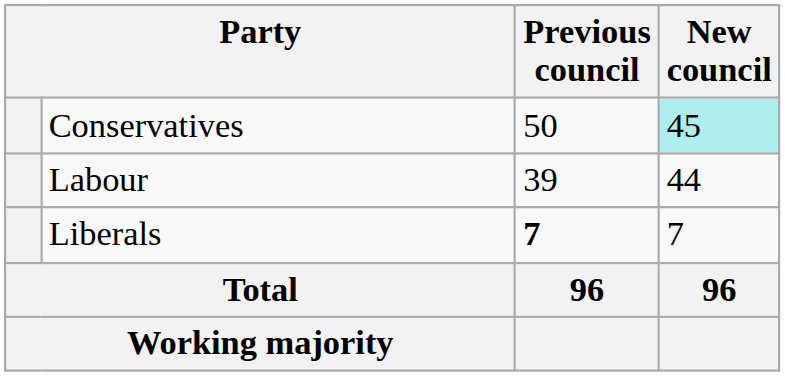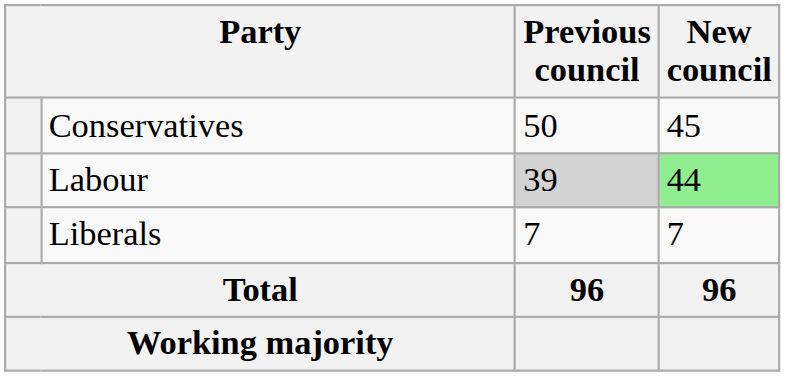(684, 125) paleturquoise background -> (684, 125) no background
(541, 179) no background -> (541, 179) lightgrey background
(684, 179) no background -> (684, 179) lightgreen background
(532, 234) bold -> (532, 234) normal
